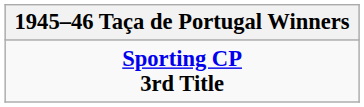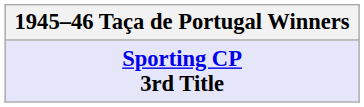(182, 70) no background -> (182, 70) lavender background
